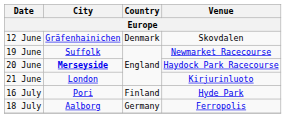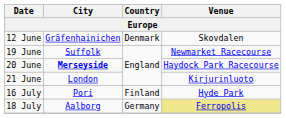(221, 106) no background -> (221, 106) khaki background
